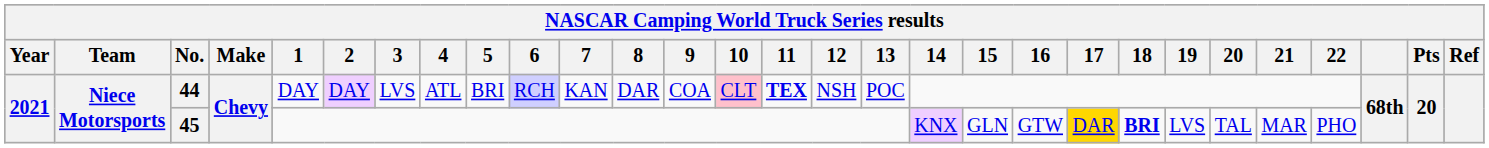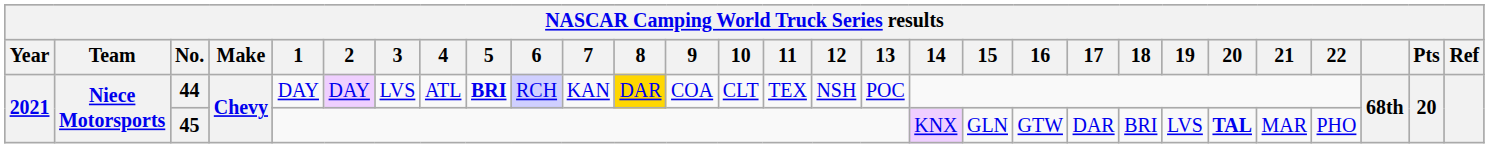(488, 90) normal -> (489, 90) bold
(638, 90) no background -> (640, 90) gold background
(738, 90) pink background -> (741, 90) no background
(786, 90) bold -> (788, 90) normal
(1094, 125) gold background -> (1094, 125) no background
(1142, 125) bold -> (1141, 125) normal
(1233, 125) normal -> (1232, 125) bold
